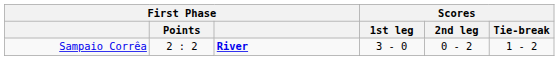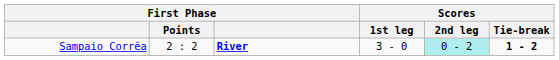(457, 47) no background -> (457, 47) paleturquoise background
(522, 47) normal -> (522, 47) bold
